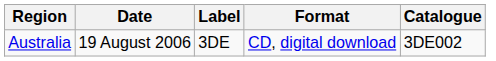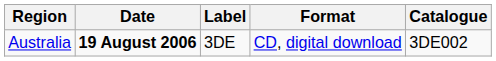(135, 42) normal -> (138, 42) bold
